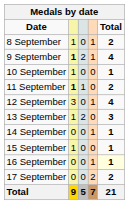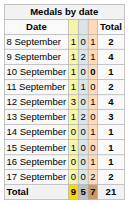(73, 57) bold -> (73, 57) normal
(93, 72) normal -> (93, 72) bold
(73, 87) bold -> (73, 87) normal
(111, 162) lightyellow background -> (111, 162) no background
